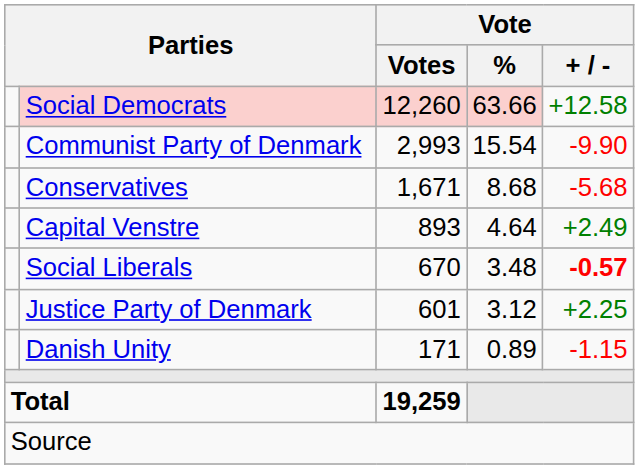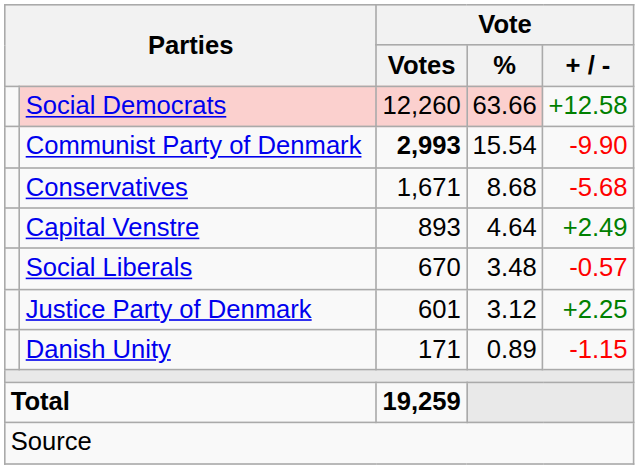(429, 146) normal -> (429, 146) bold
(598, 268) bold -> (598, 268) normal
